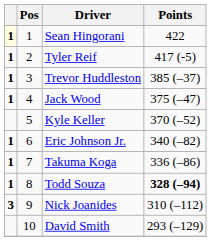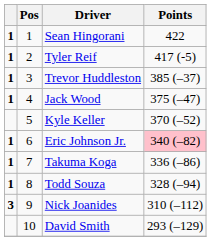(11, 36) lightyellow background -> (11, 36) no background
(175, 141) no background -> (175, 141) pink background
(175, 183) bold -> (175, 183) normal
